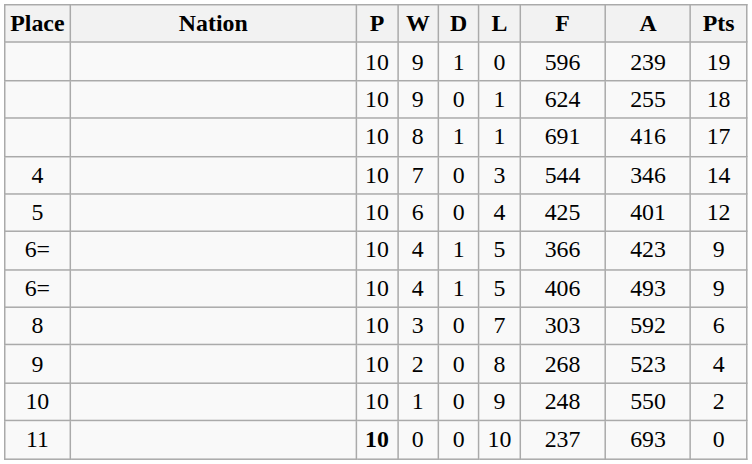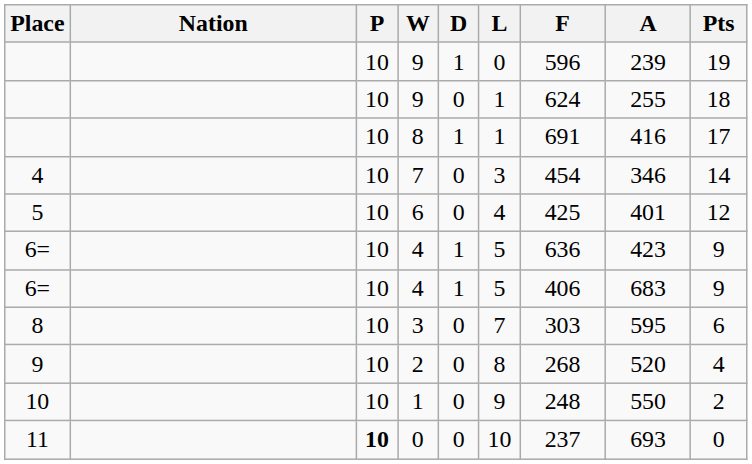(563, 174) 544 -> (563, 174) 454
(563, 250) 366 -> (563, 250) 636
(648, 288) 493 -> (648, 288) 683
(648, 325) 592 -> (648, 325) 595
(648, 363) 523 -> (648, 363) 520
